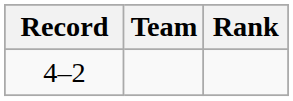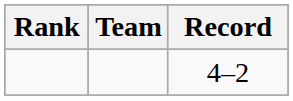columns swapped: (246, 26) <-> (64, 26)
